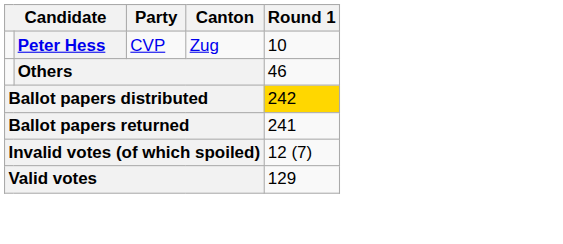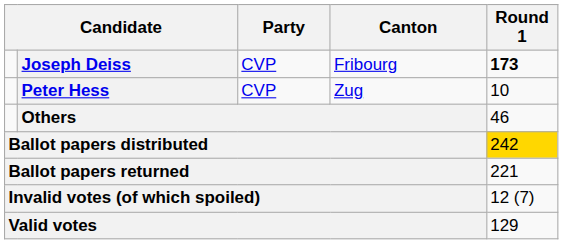+ row: (76, 63)
(282, 125) 241 -> (504, 171) 221
